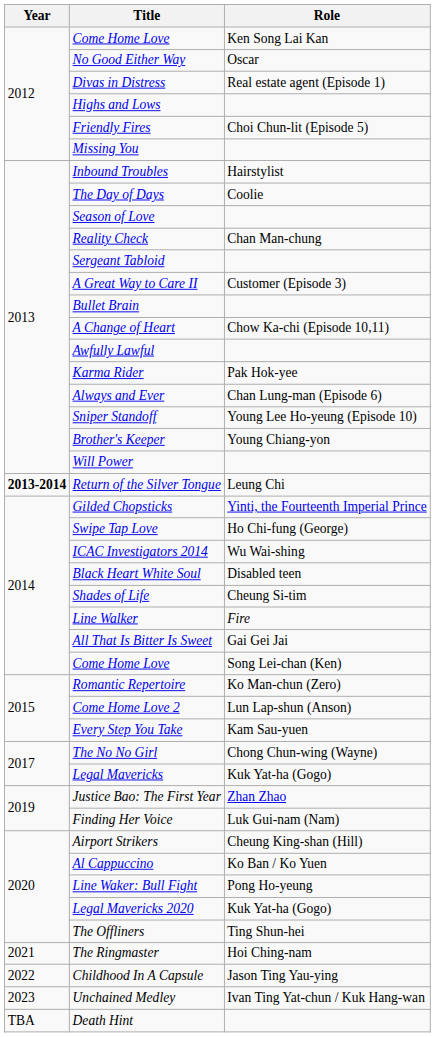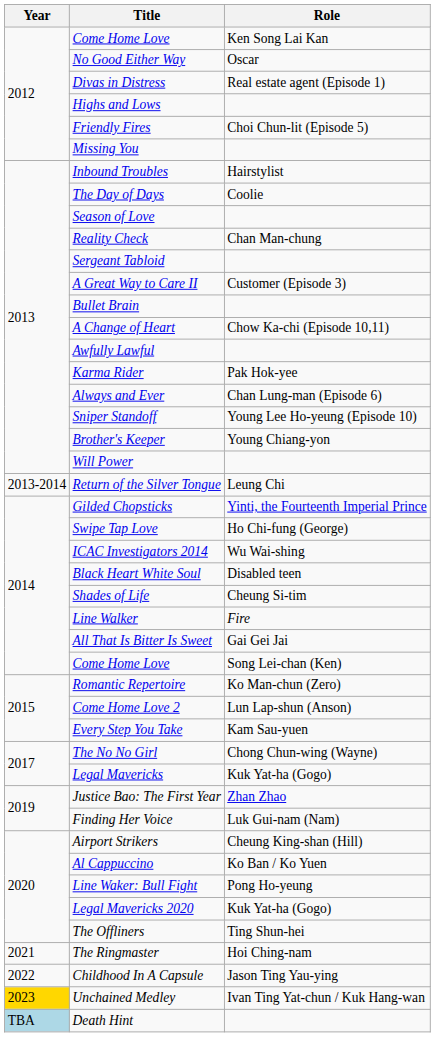(37, 484) bold -> (37, 484) normal
(21, 998) no background -> (21, 998) gold background
(21, 1020) no background -> (21, 1020) lightblue background
